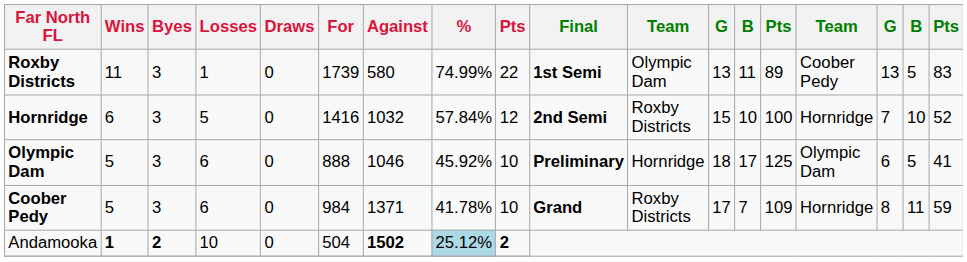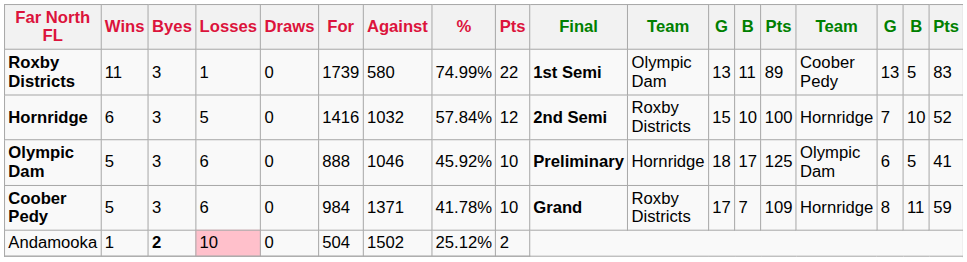(109, 243) bold -> (109, 243) normal
(209, 243) no background -> (209, 243) pink background
(385, 243) bold -> (385, 243) normal
(464, 243) lightblue background -> (464, 243) no background
(504, 243) bold -> (504, 243) normal
